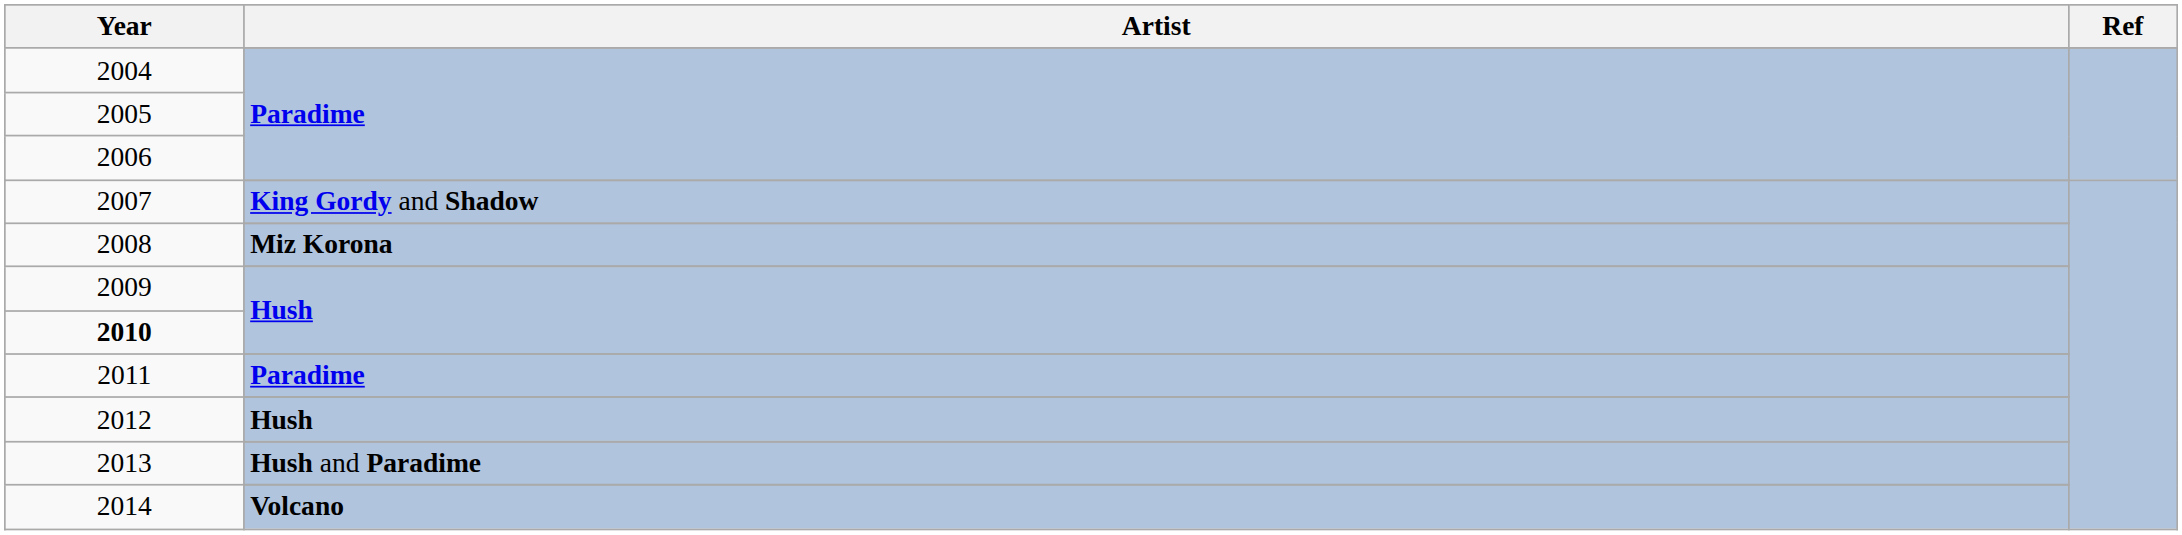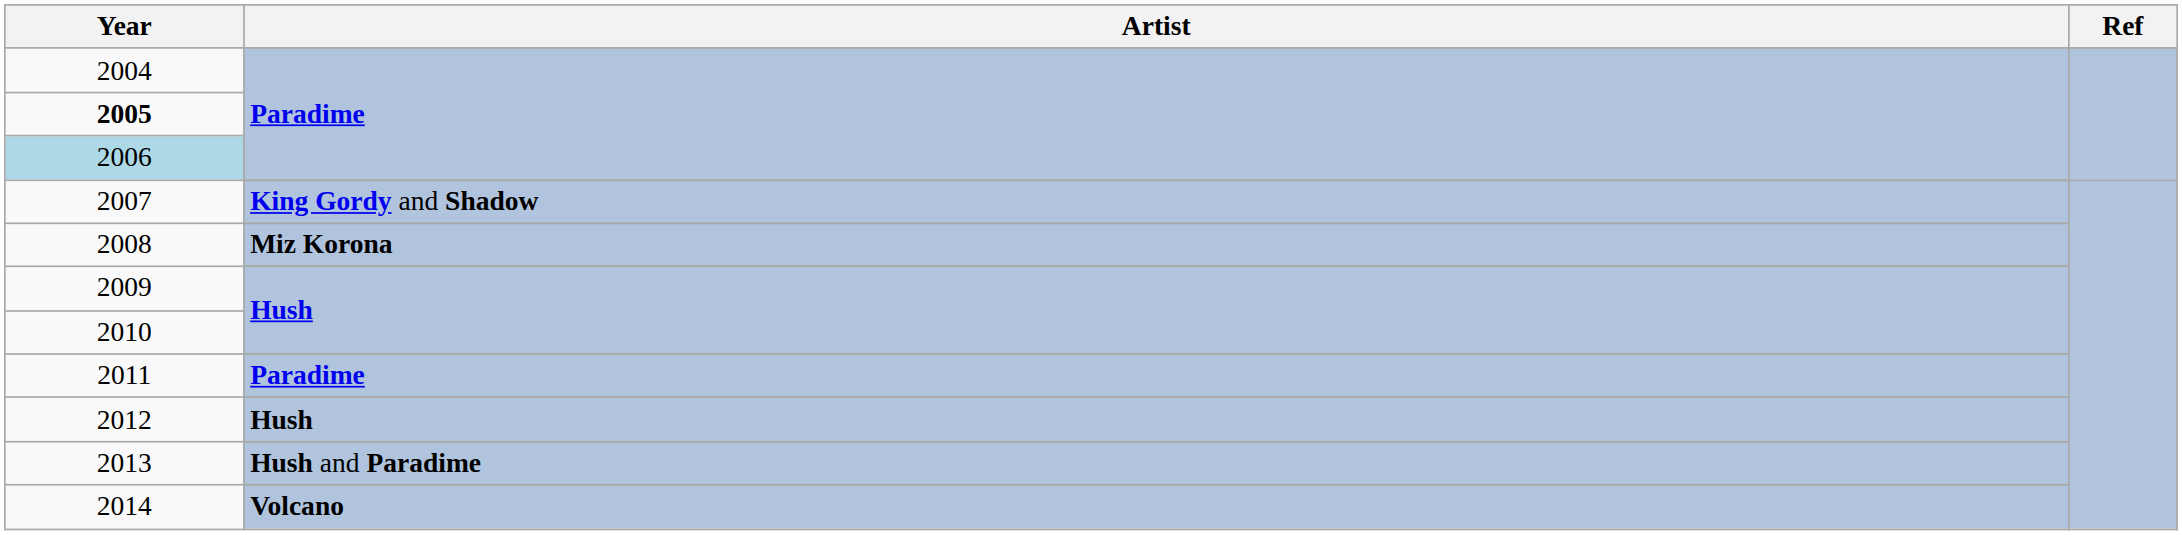(124, 113) normal -> (124, 113) bold
(124, 157) no background -> (124, 157) lightblue background
(124, 331) bold -> (124, 331) normal
